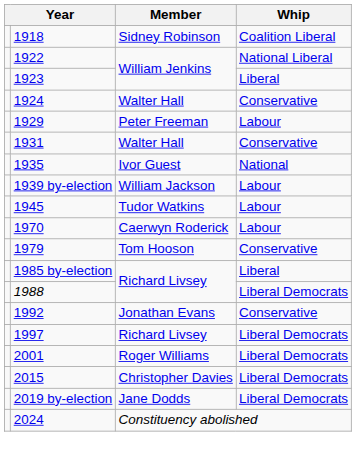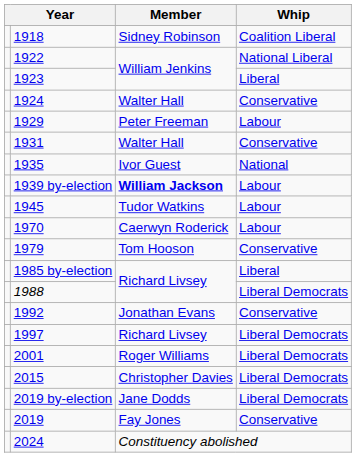(167, 185) normal -> (171, 185) bold
+ row: (29, 420)
